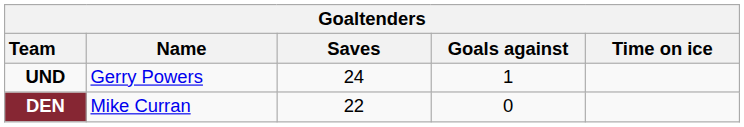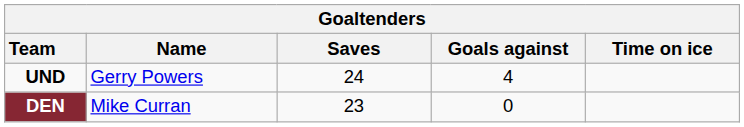(508, 77) 1 -> (508, 77) 4
(354, 106) 22 -> (354, 106) 23
